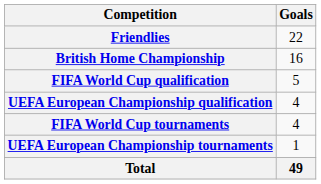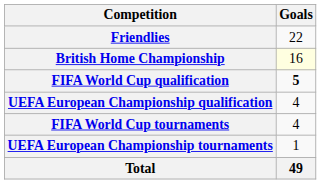(296, 59) no background -> (296, 59) lightyellow background
(296, 80) normal -> (296, 80) bold
